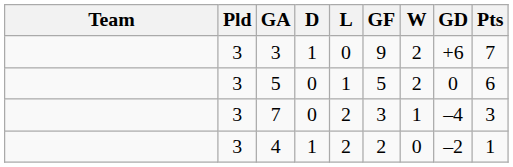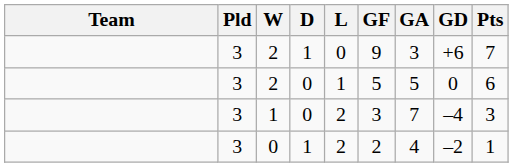columns swapped: (417, 20) <-> (276, 20)
